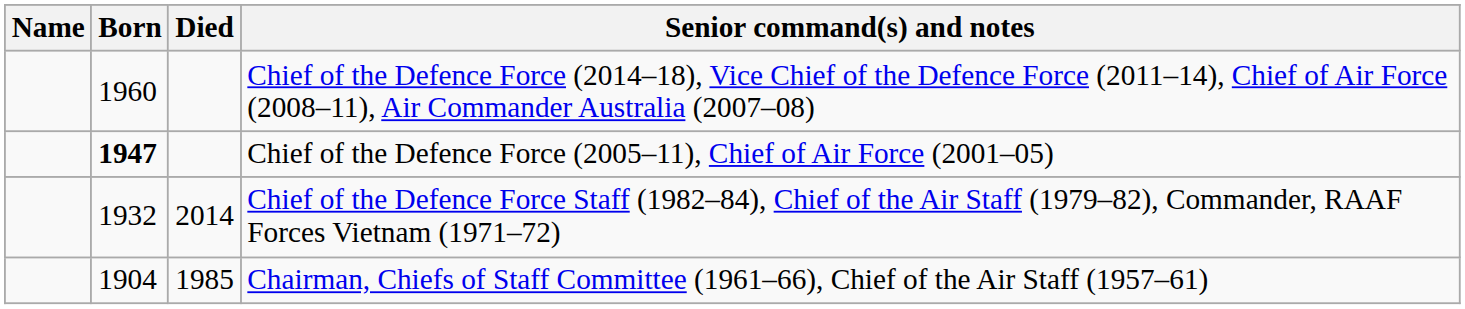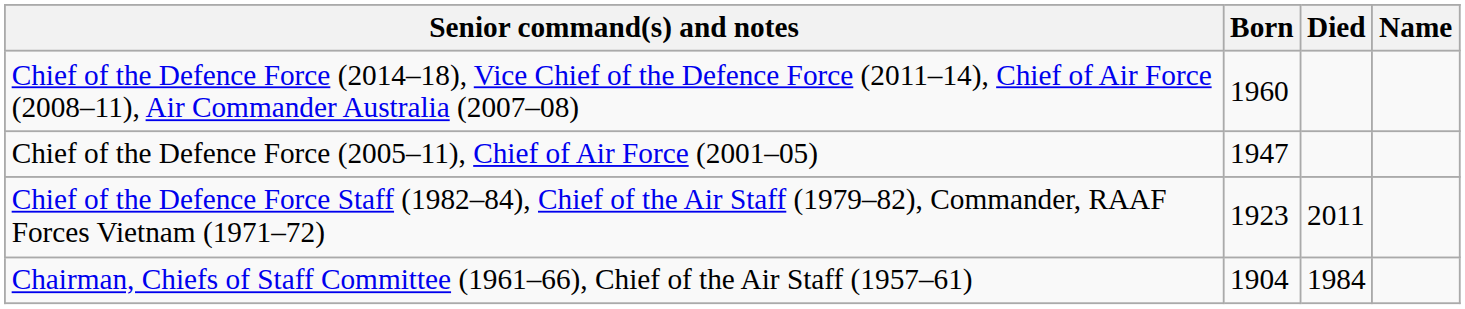columns swapped: (48, 27) <-> (850, 27)
(128, 153) bold -> (1259, 153) normal
(128, 216) 1932 -> (1259, 216) 1923
(205, 216) 2014 -> (1336, 216) 2011
(205, 279) 1985 -> (1336, 279) 1984
